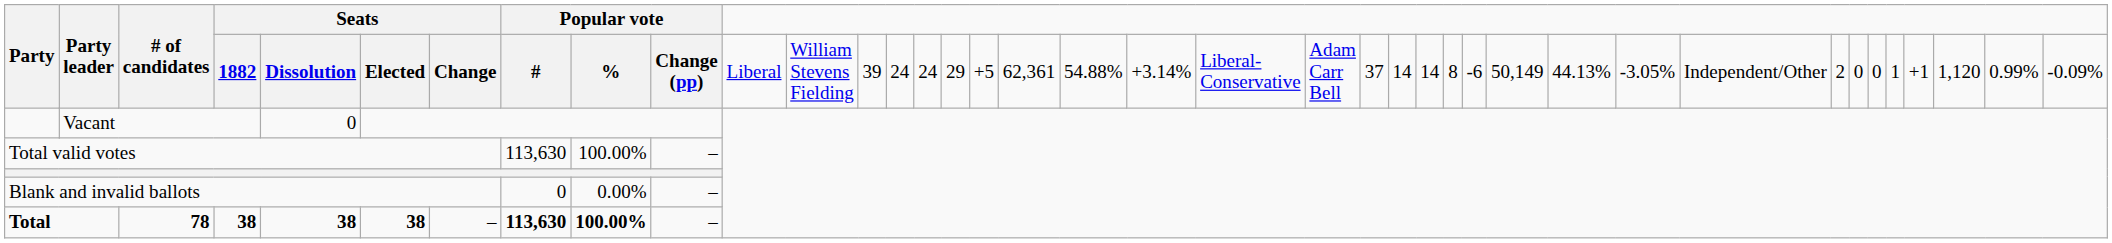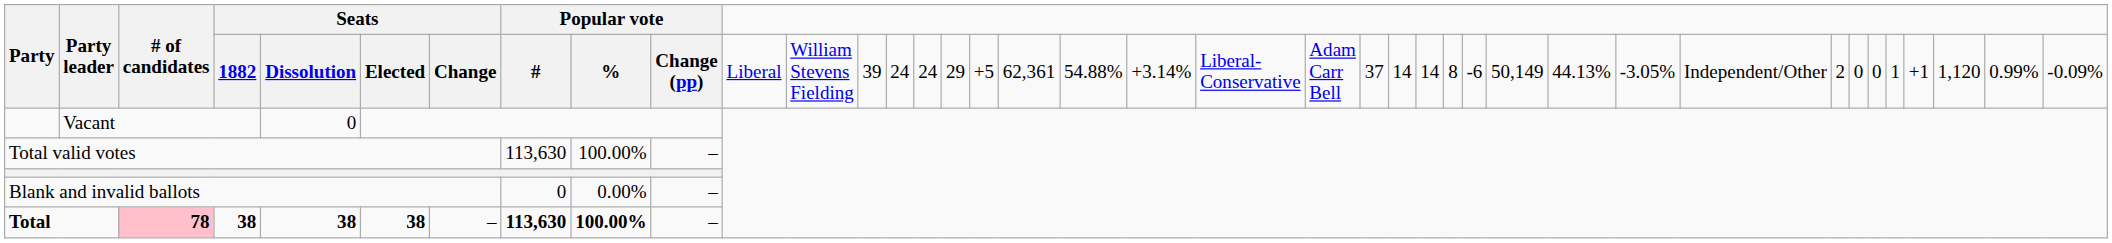(200, 222) no background -> (200, 222) pink background
